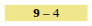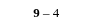(46, 13) khaki background -> (46, 13) no background
